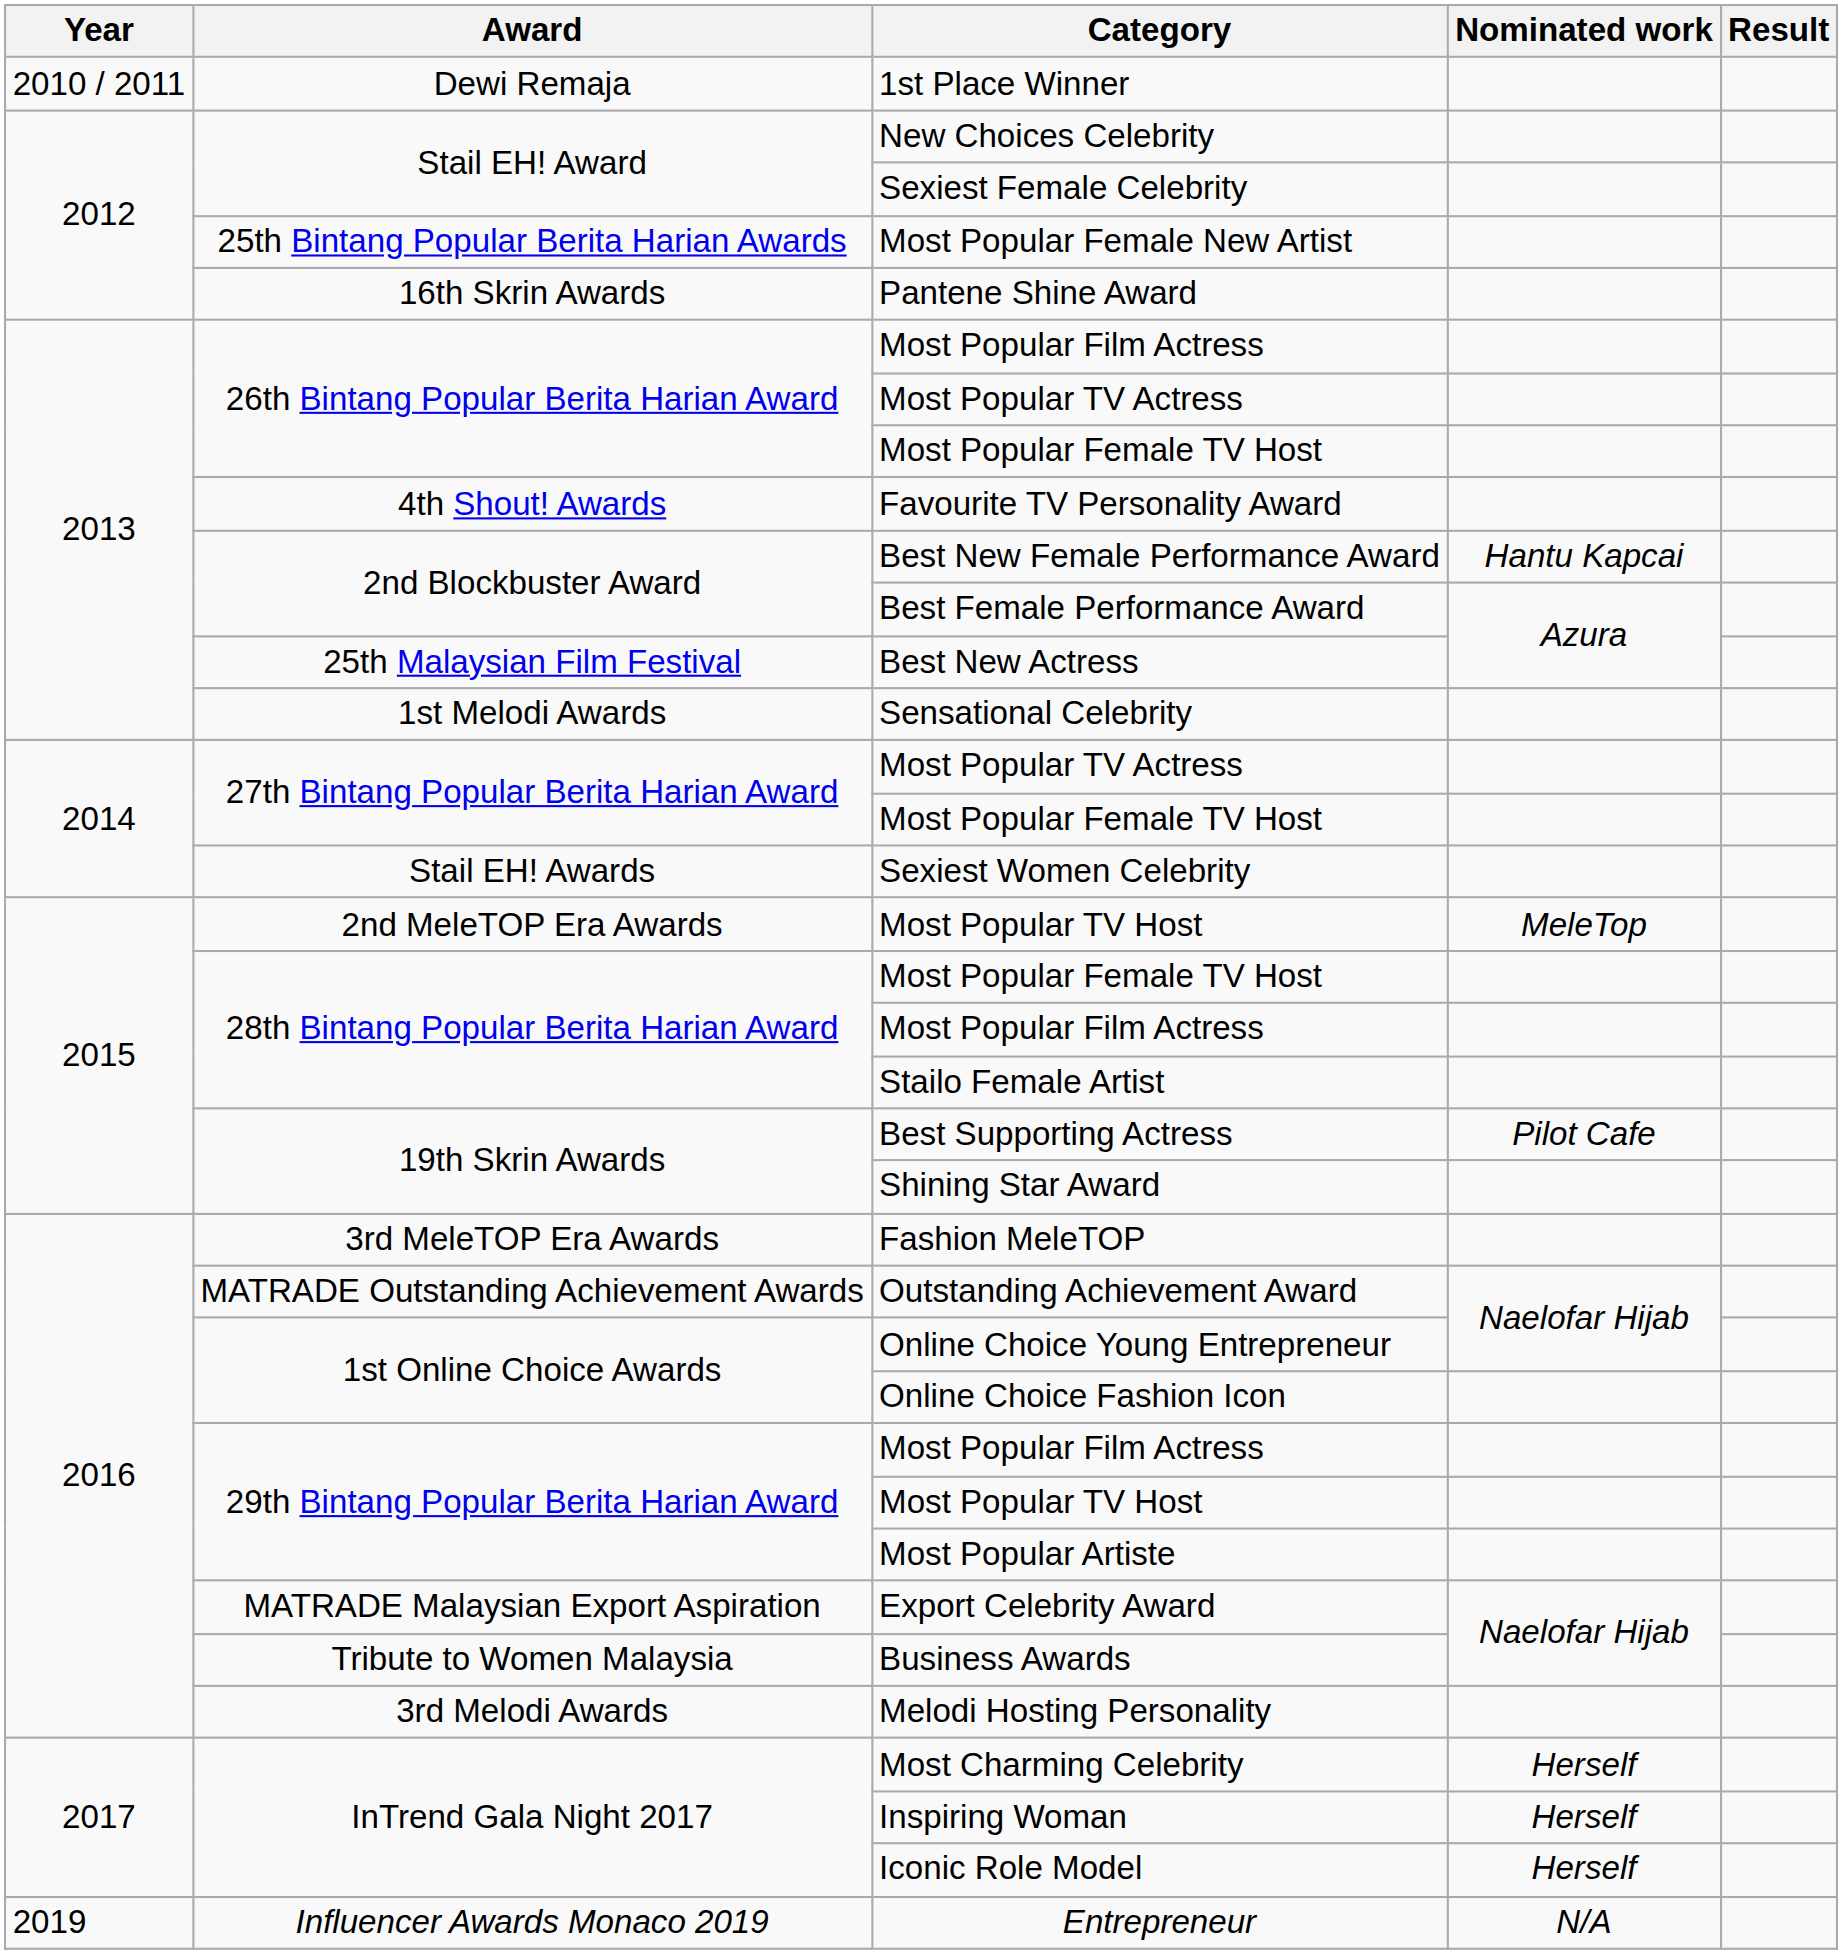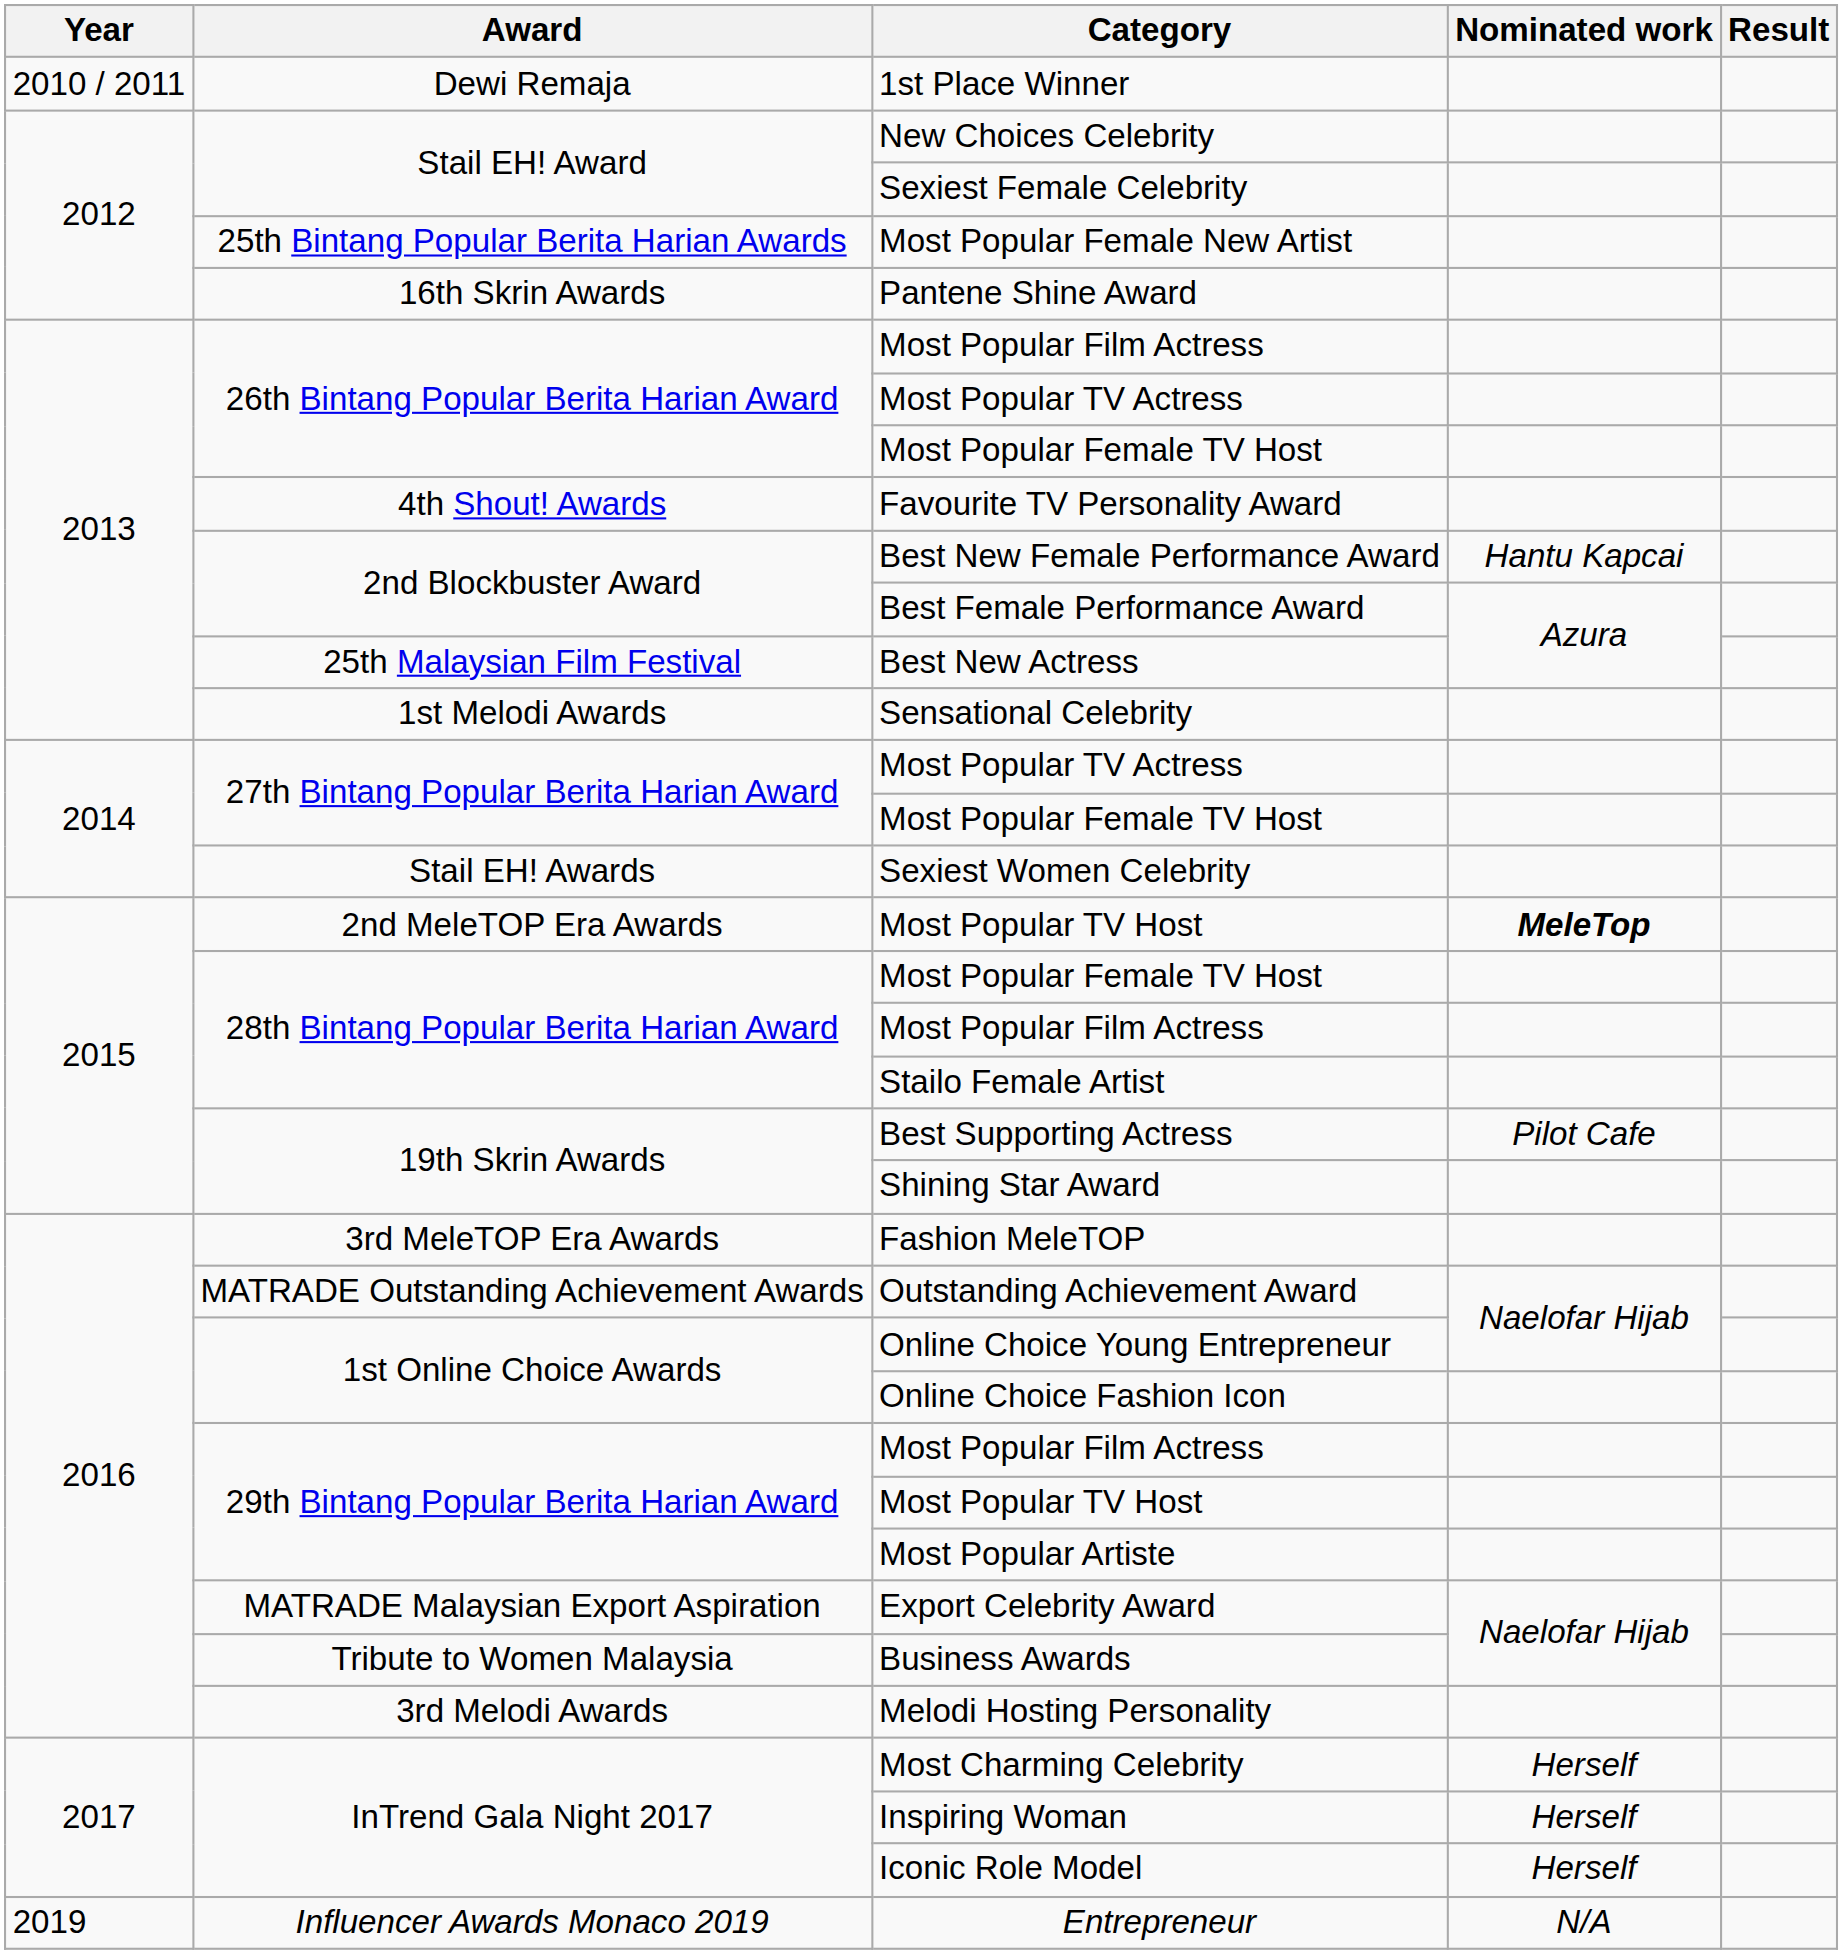(1584, 923) normal -> (1584, 923) bold
